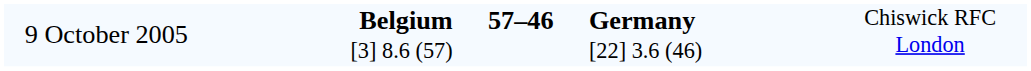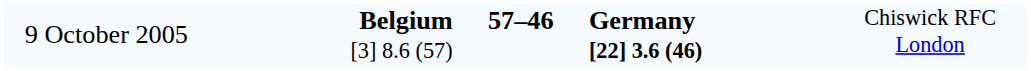(646, 51) normal -> (646, 51) bold
